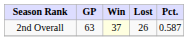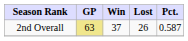(89, 28) no background -> (89, 28) khaki background
(116, 28) lightyellow background -> (116, 28) no background
